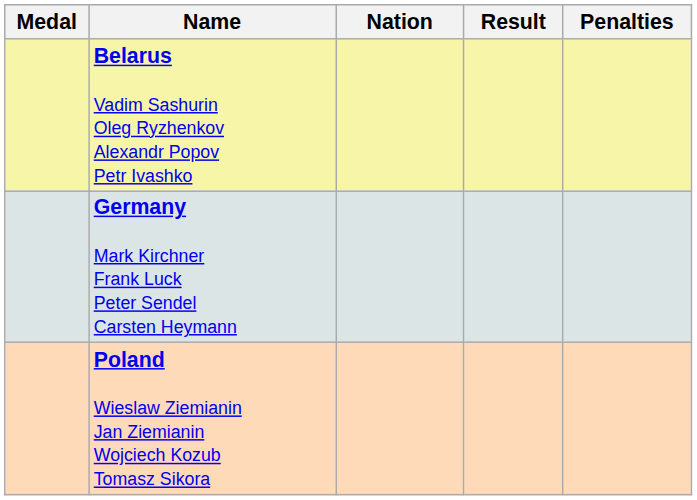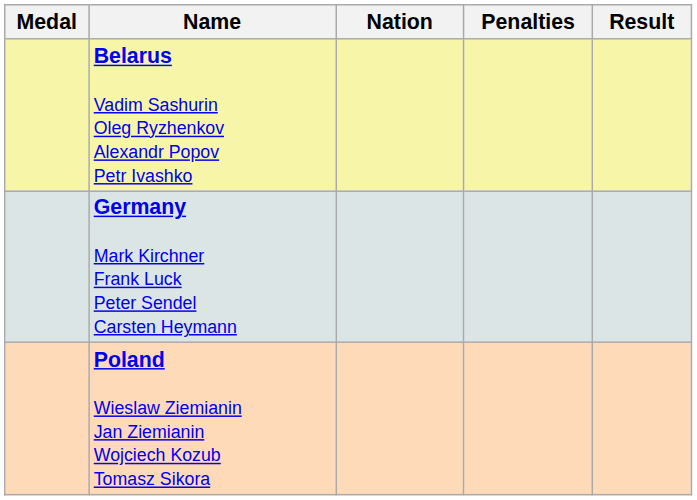columns swapped: (627, 22) <-> (513, 22)
